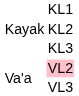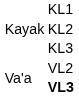(60, 68) pink background -> (60, 68) no background
(60, 88) normal -> (61, 88) bold
